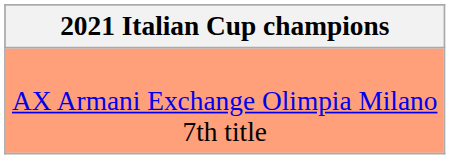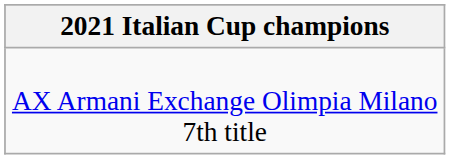(225, 115) lightsalmon background -> (225, 115) no background
